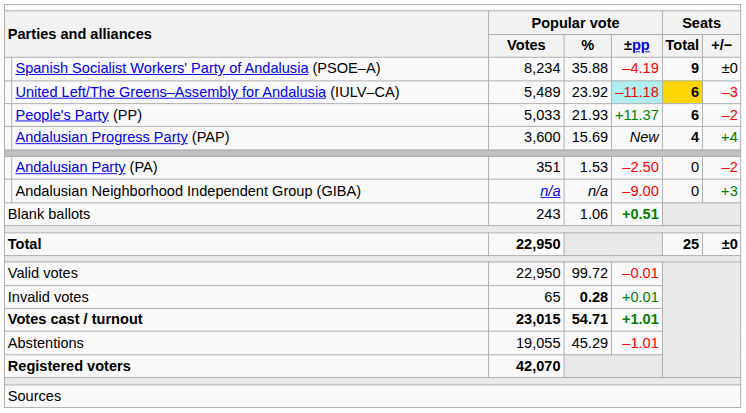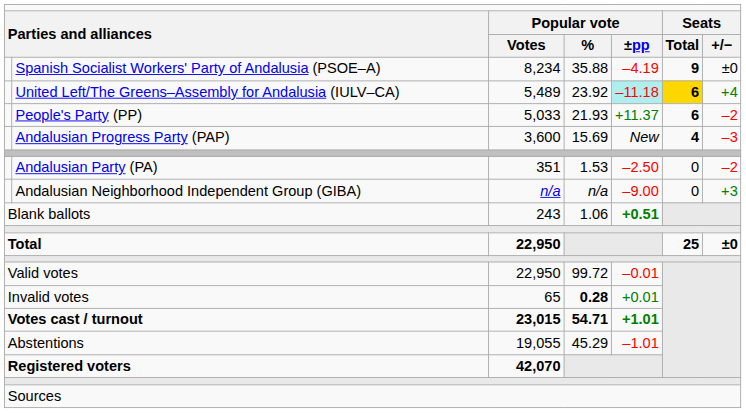(730, 92) –3 -> (729, 92) +4
(729, 138) +4 -> (730, 138) –3
